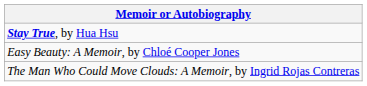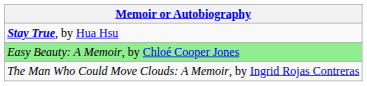(123, 52) no background -> (123, 52) lightgreen background
